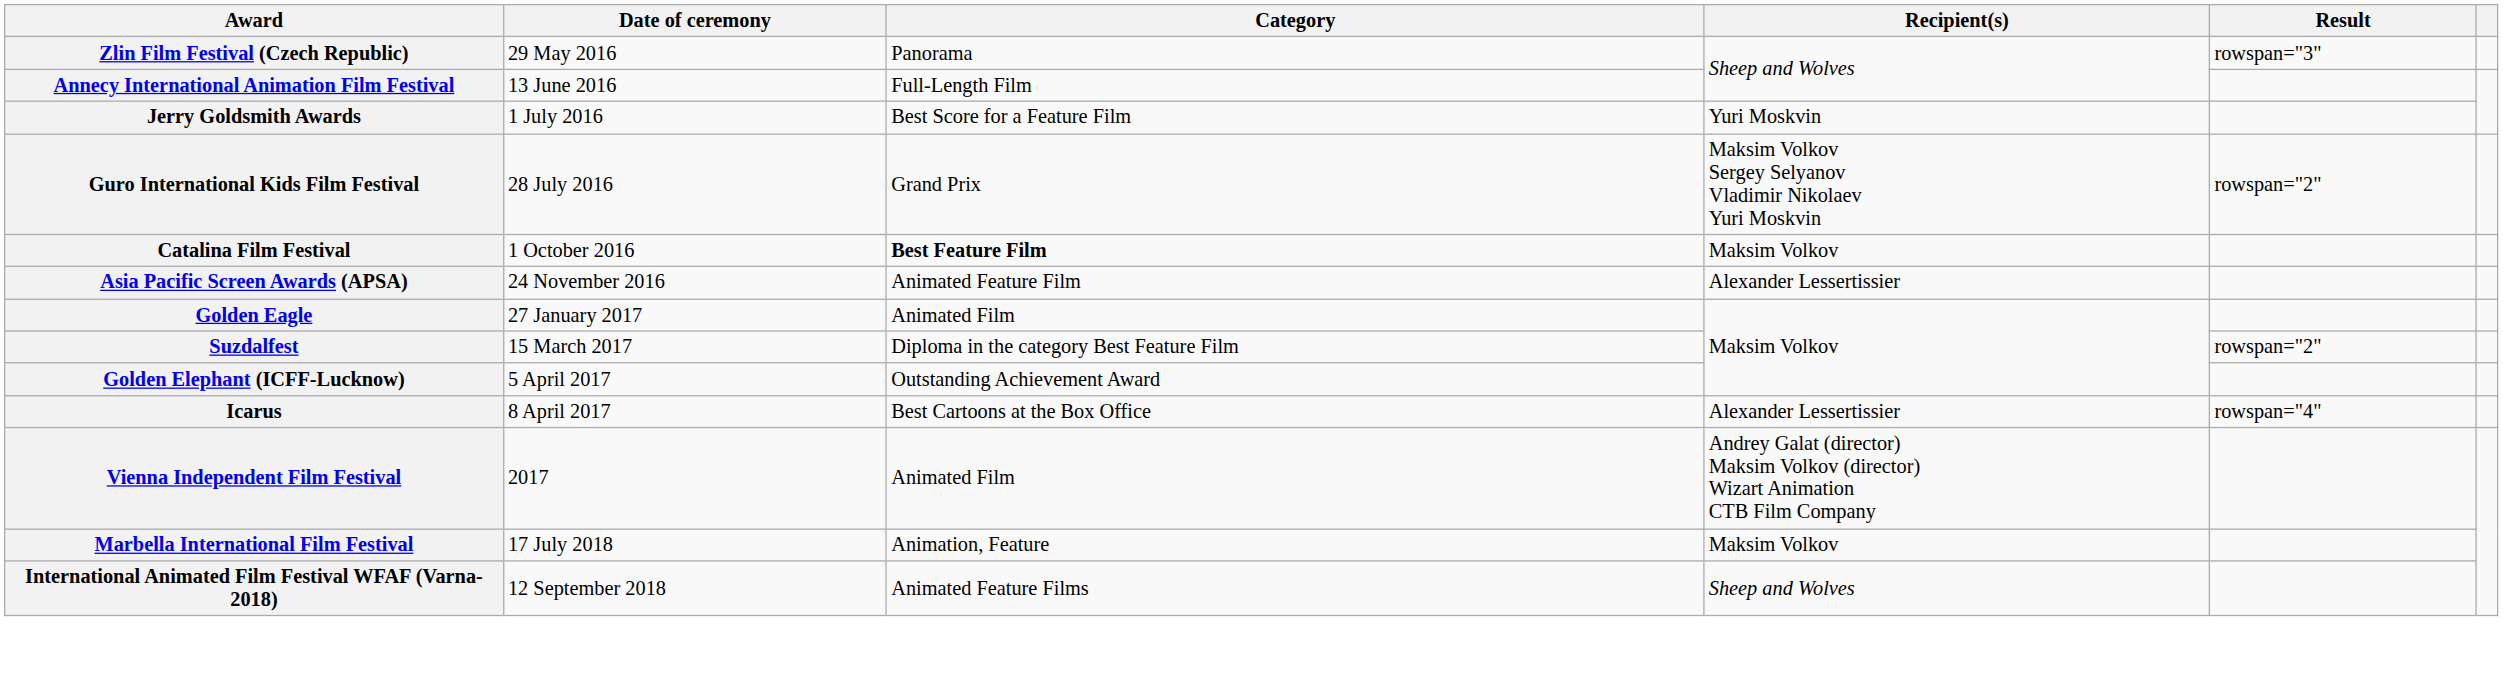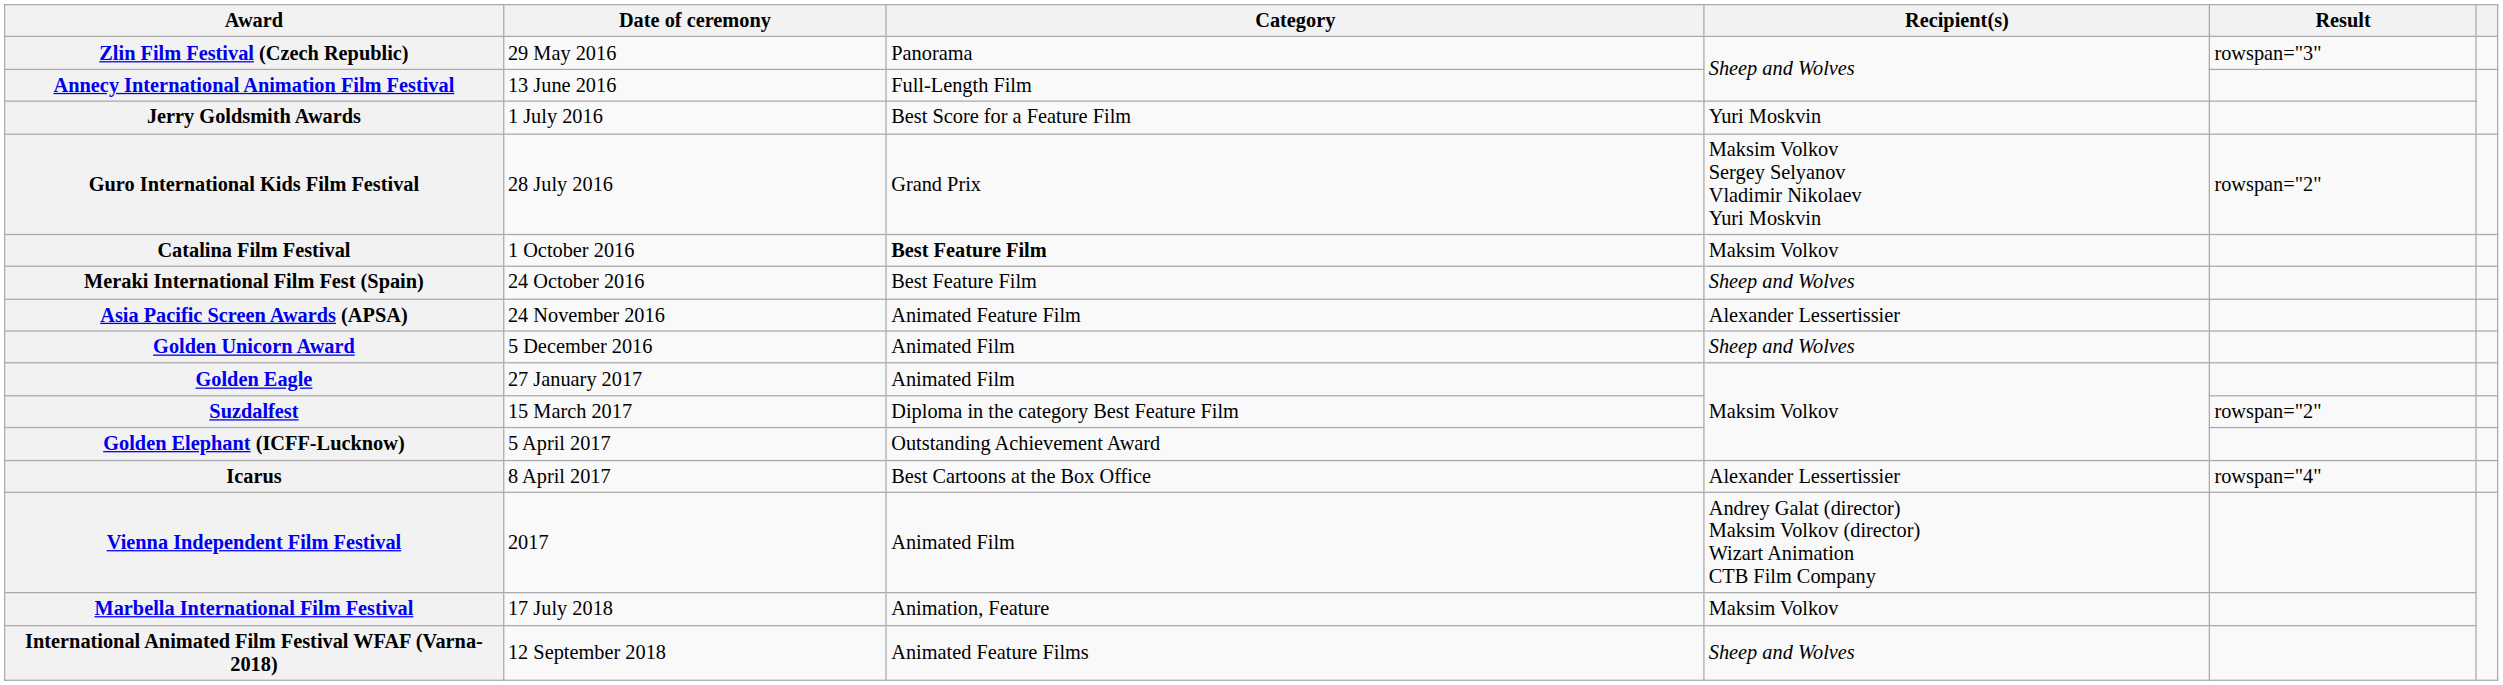+ row: (254, 282)
+ row: (254, 347)
